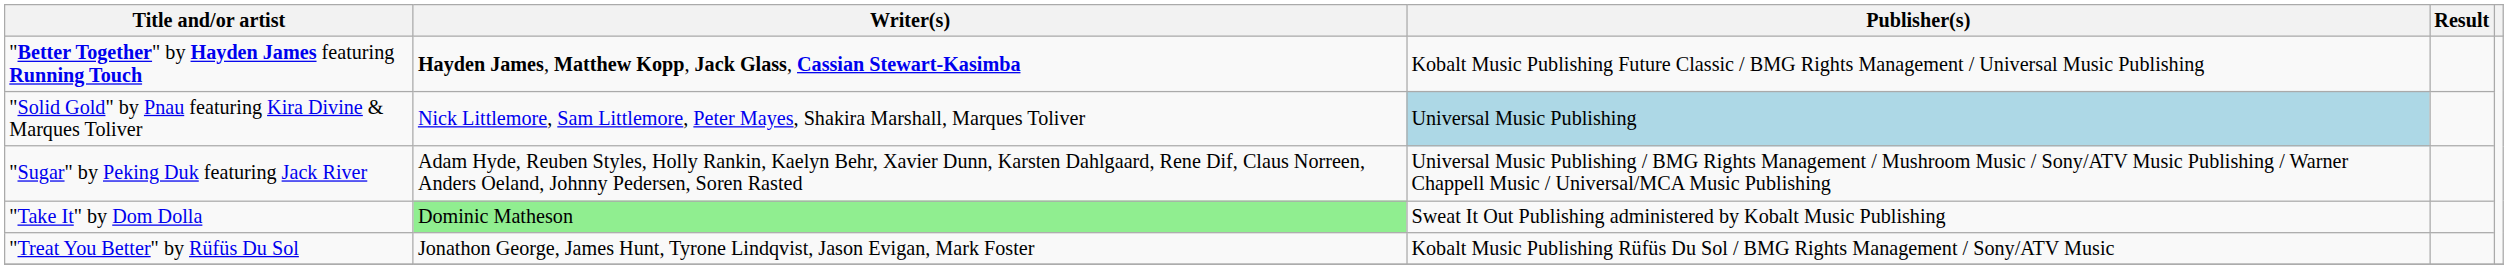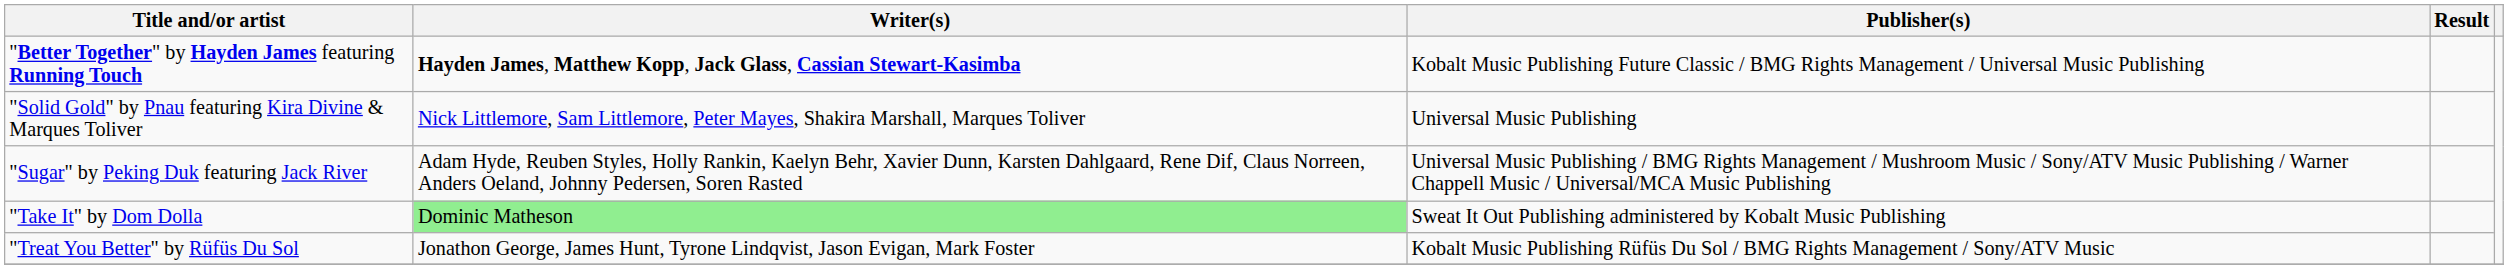(1524, 118) lightblue background -> (1524, 118) no background
